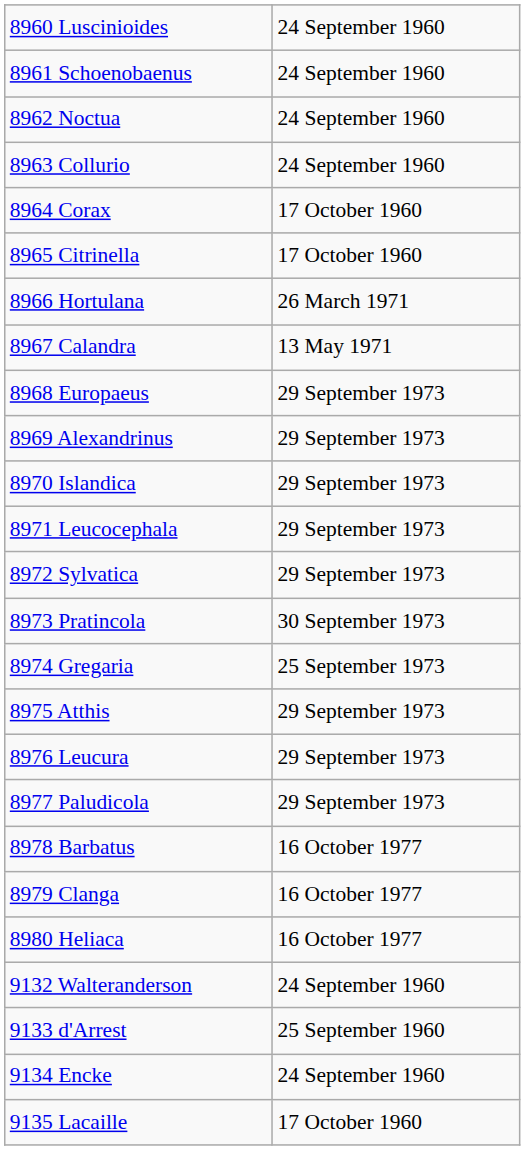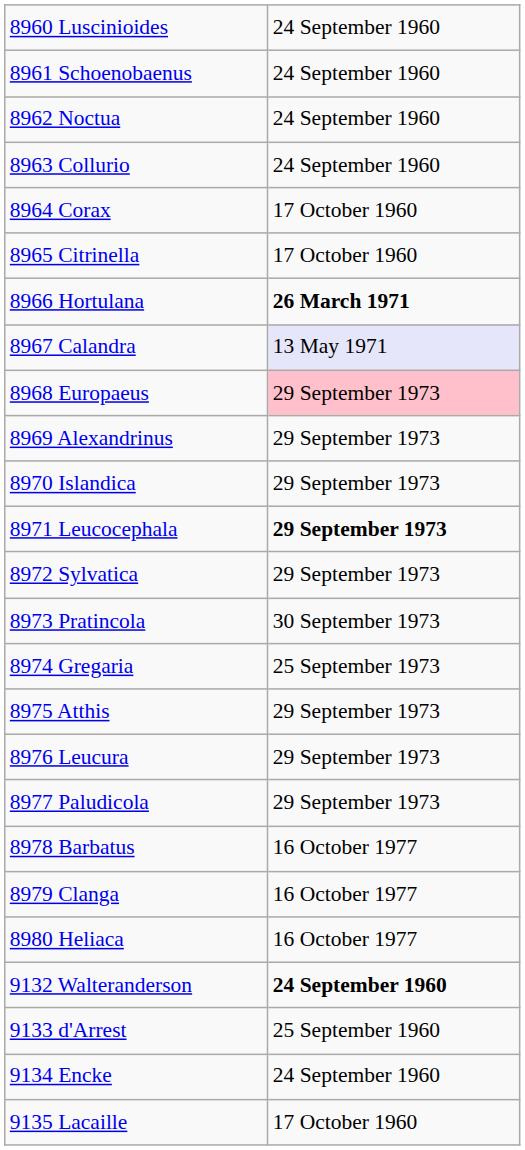(343, 300) normal -> (341, 300) bold
(335, 346) no background -> (330, 346) lavender background
(361, 392) no background -> (356, 392) pink background
(361, 528) normal -> (360, 528) bold
(361, 984) normal -> (360, 984) bold
